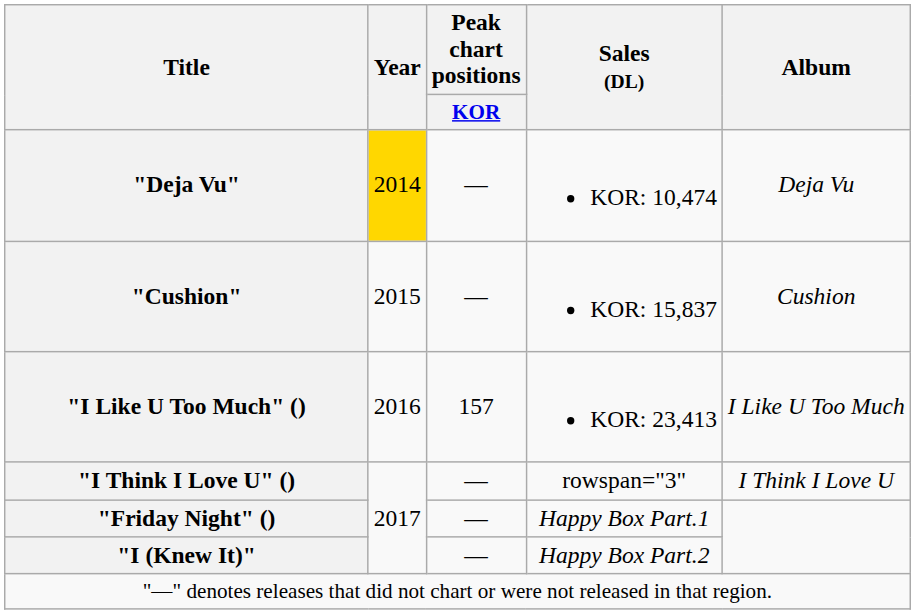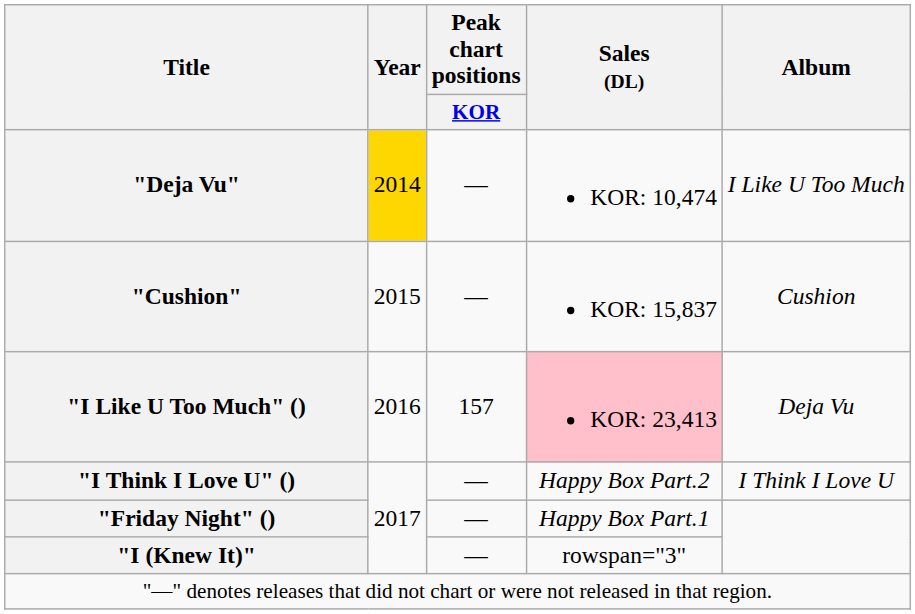(816, 185) Deja Vu -> (816, 185) I Like U Too Much
(624, 420) no background -> (624, 420) pink background
(816, 406) I Like U Too Much -> (816, 406) Deja Vu
(624, 480) rowspan="3" -> (624, 480) Happy Box Part.2
(624, 555) Happy Box Part.2 -> (624, 555) rowspan="3"
